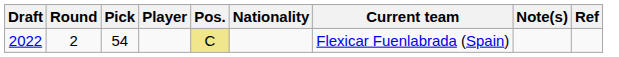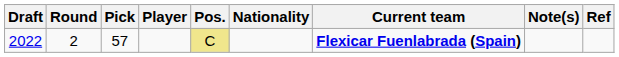(120, 40) 54 -> (120, 40) 57
(413, 40) normal -> (419, 40) bold
